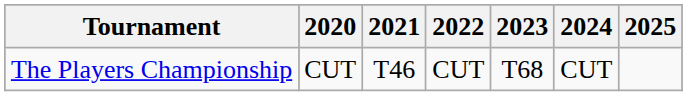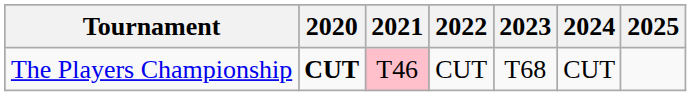(330, 68) normal -> (332, 68) bold
(394, 68) no background -> (397, 68) pink background
